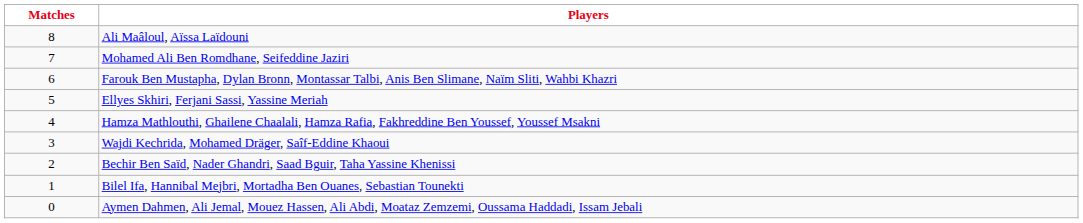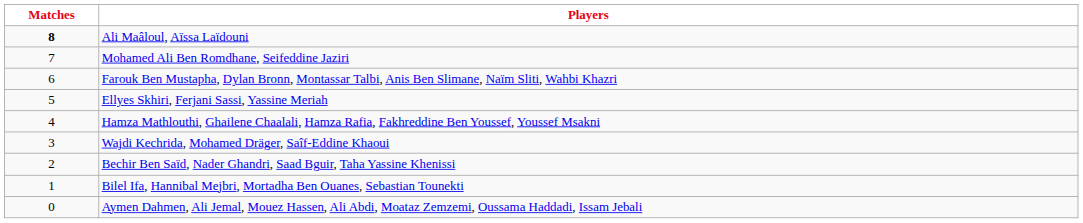(52, 36) normal -> (52, 36) bold
